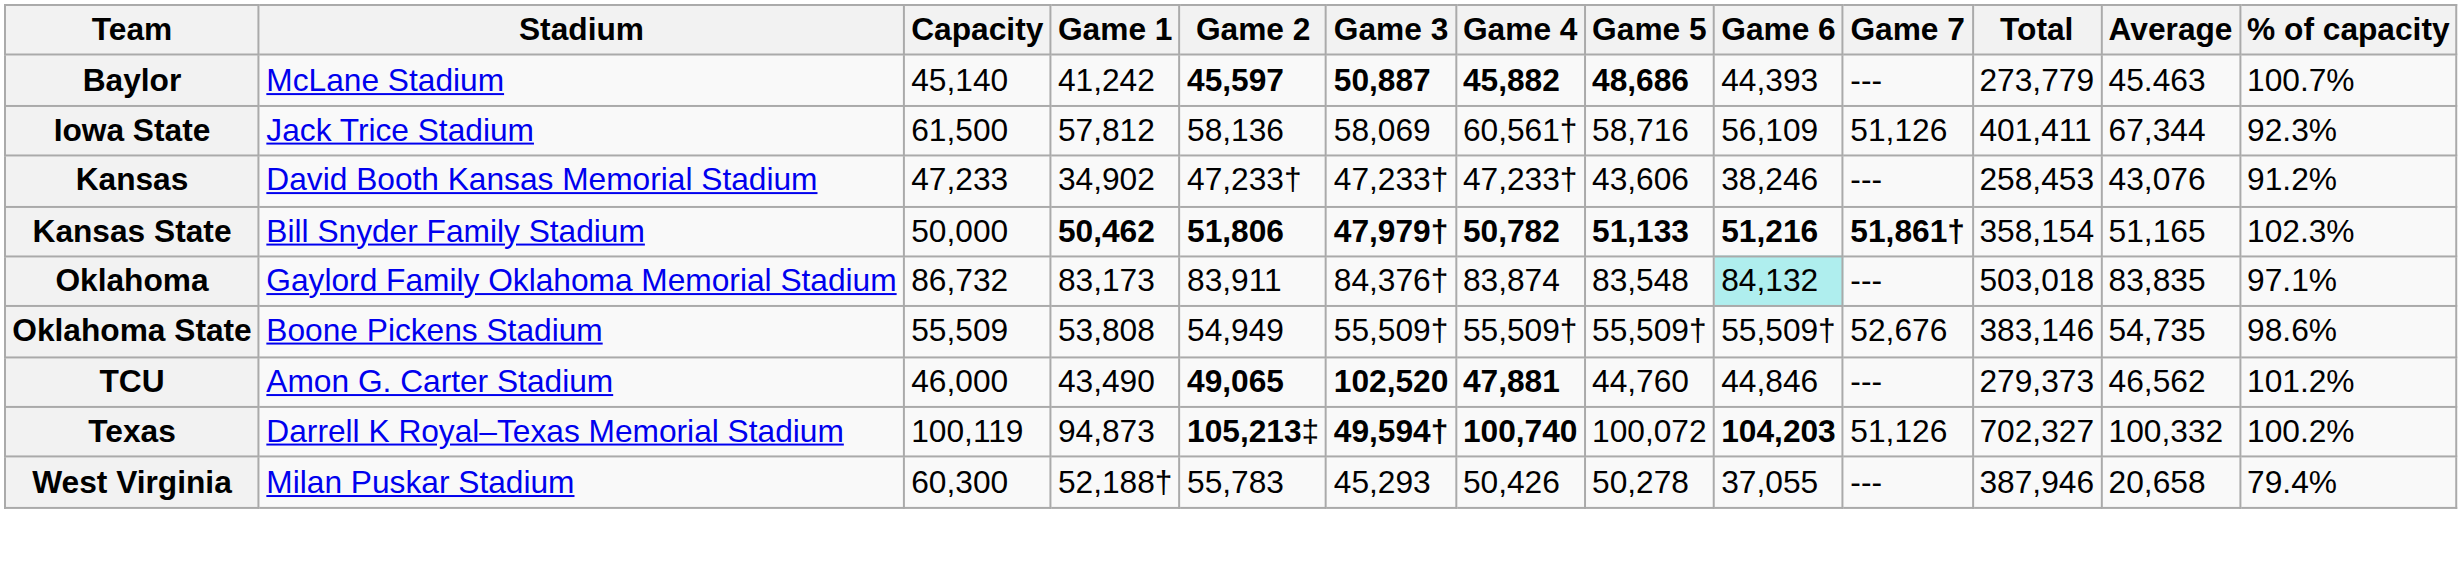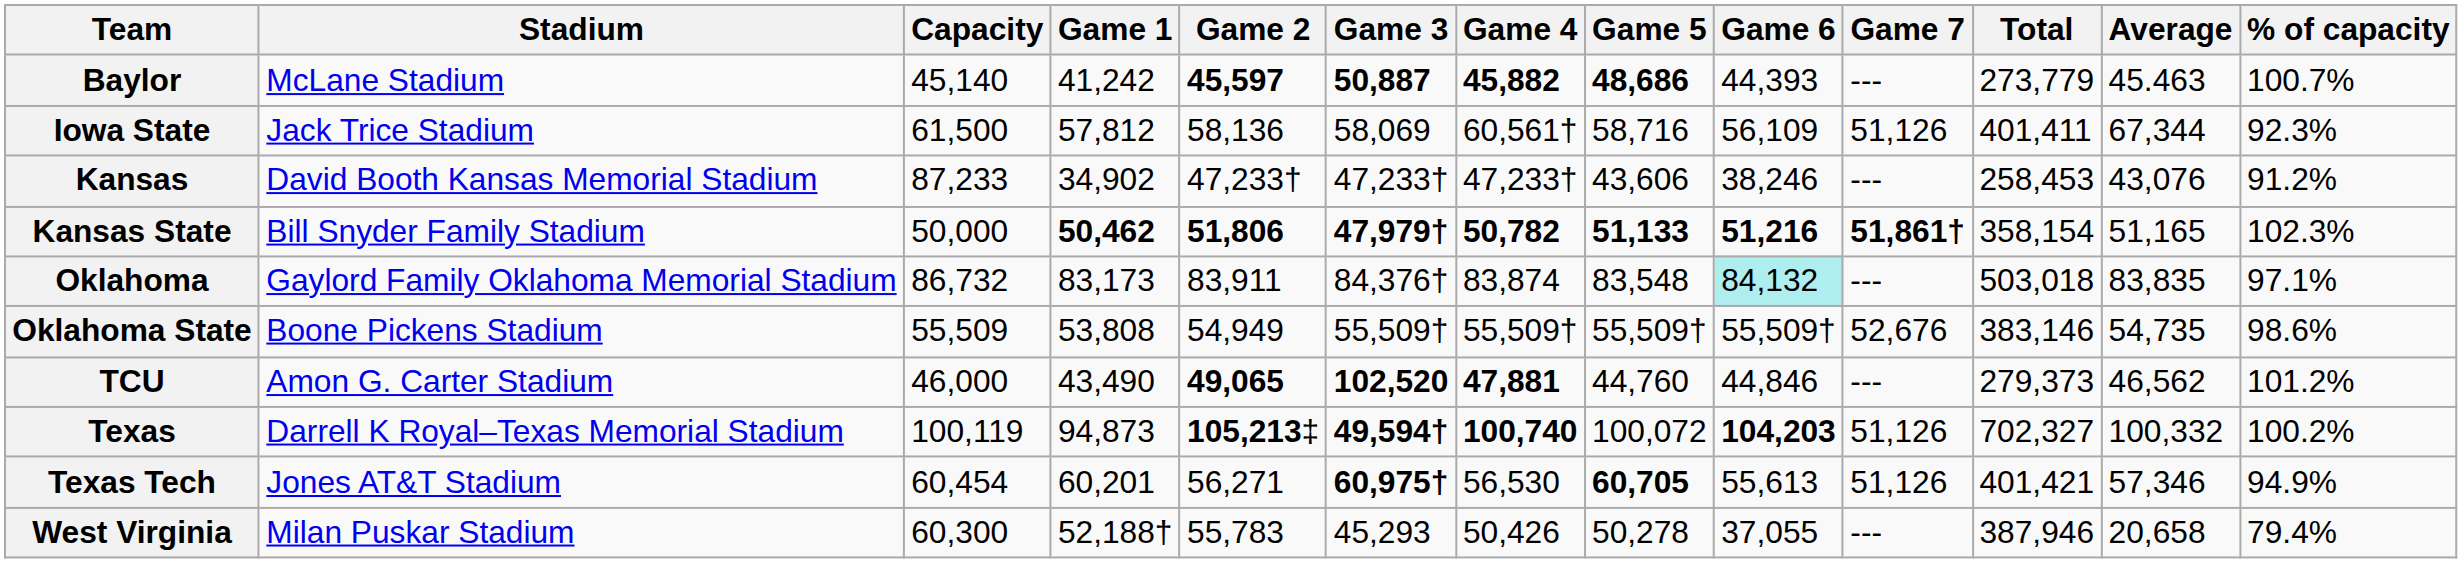(960, 180) 47,233 -> (960, 180) 87,233
+ row: (132, 481)
